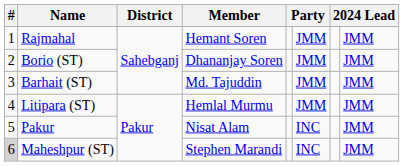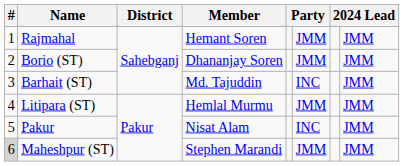(311, 82) JMM -> (308, 82) INC
(308, 149) INC -> (311, 149) JMM
